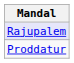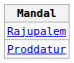(37, 31) lavender background -> (37, 31) no background
